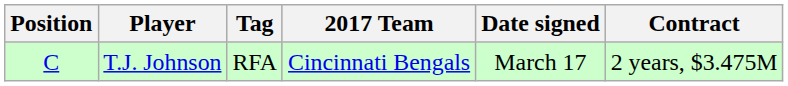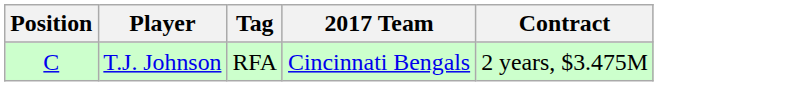- column: (540, 23)
